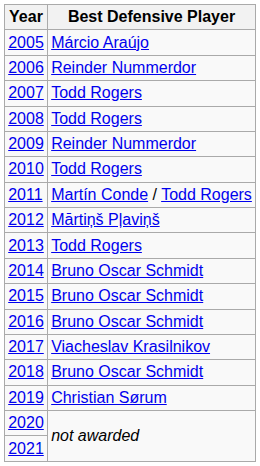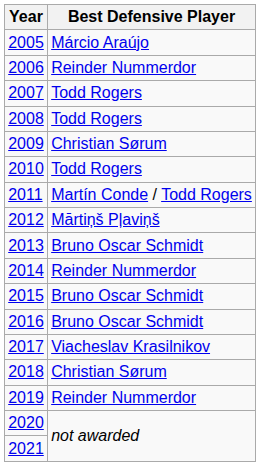(124, 144) Reinder Nummerdor -> (109, 144) Christian Sørum
(97, 245) Todd Rogers -> (127, 245) Bruno Oscar Schmidt
(127, 270) Bruno Oscar Schmidt -> (124, 270) Reinder Nummerdor
(127, 372) Bruno Oscar Schmidt -> (109, 372) Christian Sørum
(109, 397) Christian Sørum -> (124, 397) Reinder Nummerdor
